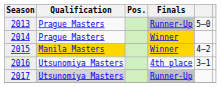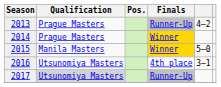(203, 24) 5–0 -> (203, 24) 4–2
(72, 50) gold background -> (72, 50) no background
(203, 50) 4–2 -> (203, 50) 5–0
